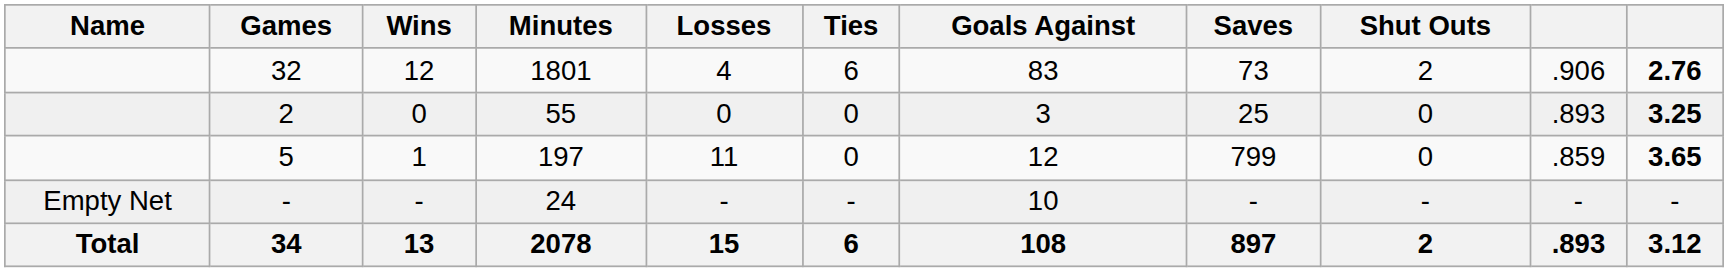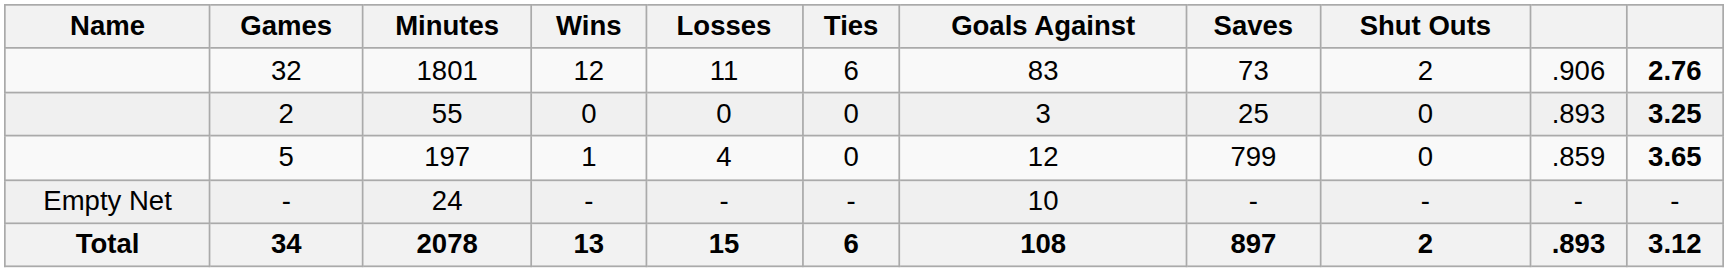columns swapped: (561, 26) <-> (419, 26)
(724, 69) 4 -> (724, 69) 11
(724, 157) 11 -> (724, 157) 4
